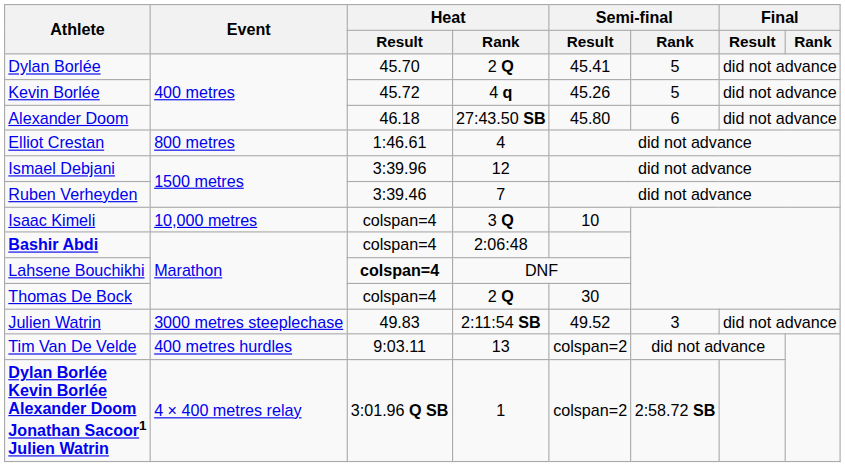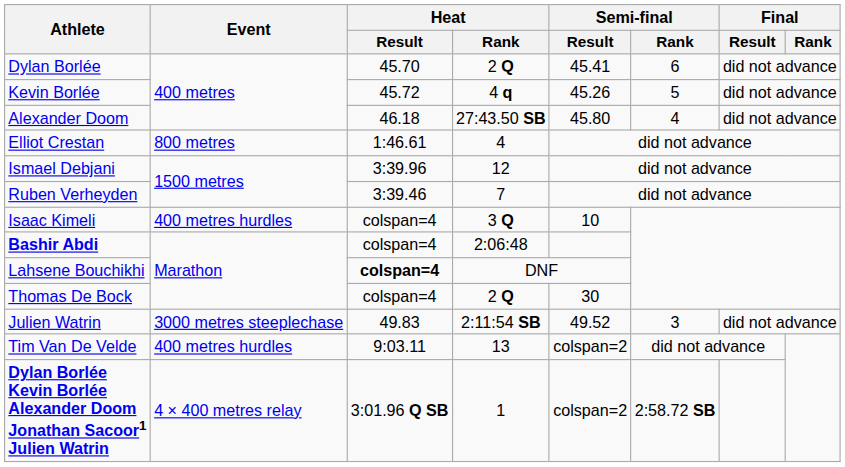(675, 67) 5 -> (675, 67) 6
(675, 118) 6 -> (675, 118) 4
(206, 220) 10,000 metres -> (223, 220) 400 metres hurdles
